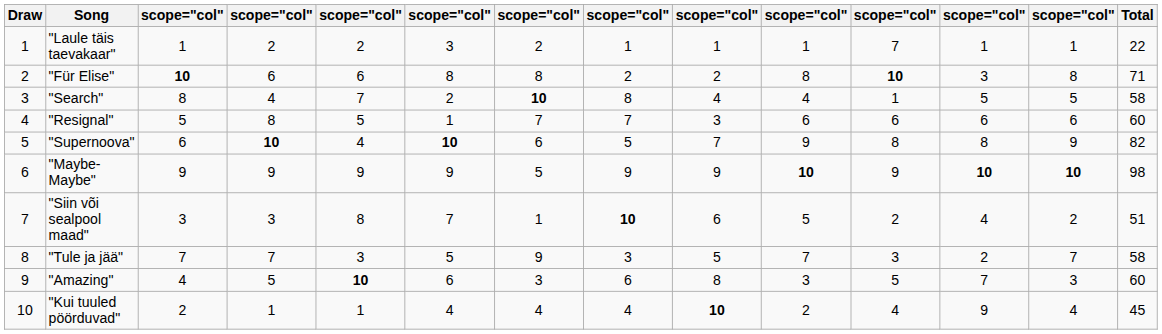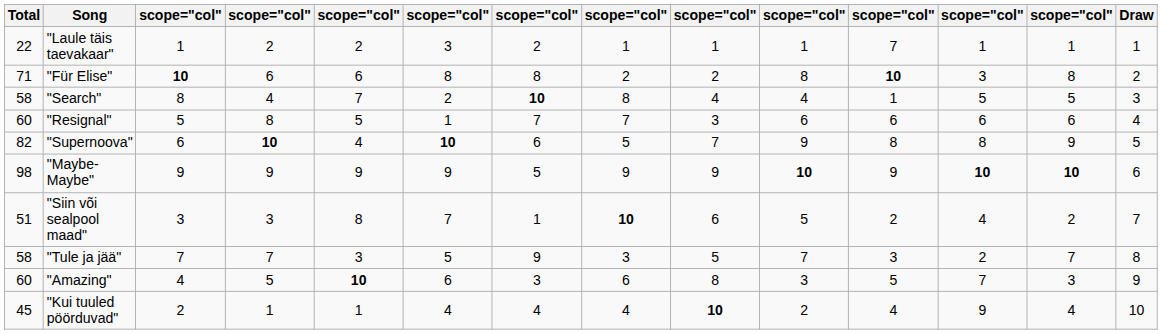columns swapped: (25, 15) <-> (1137, 15)
